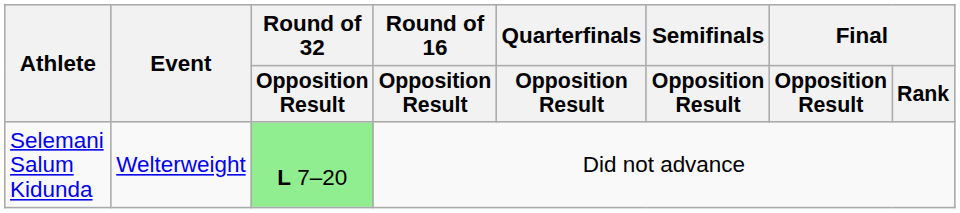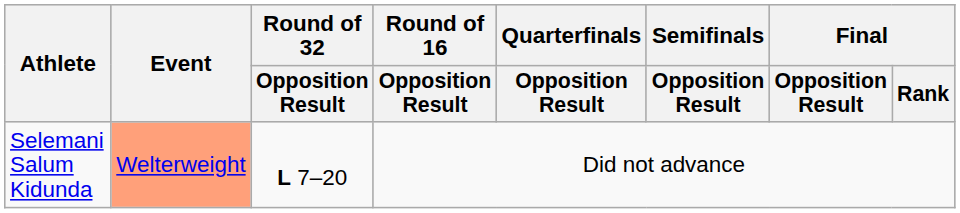(181, 165) no background -> (181, 165) lightsalmon background
(312, 178) lightgreen background -> (312, 178) no background
